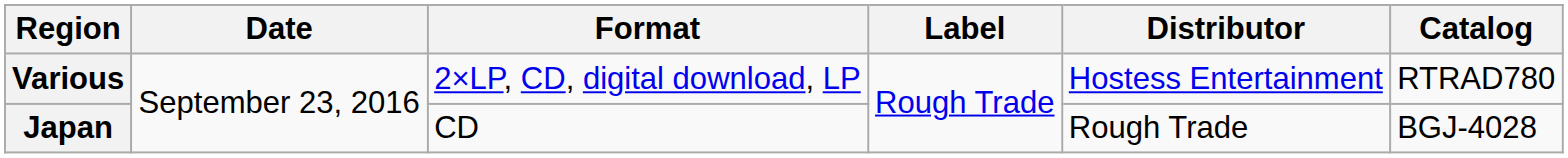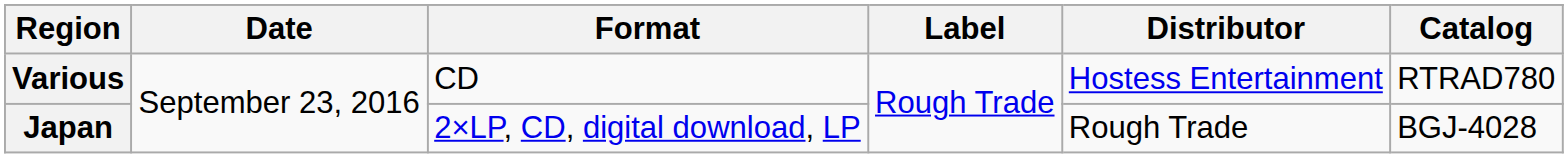(647, 78) 2×LP, CD, digital download, LP -> (457, 78) CD
(457, 127) CD -> (647, 127) 2×LP, CD, digital download, LP
